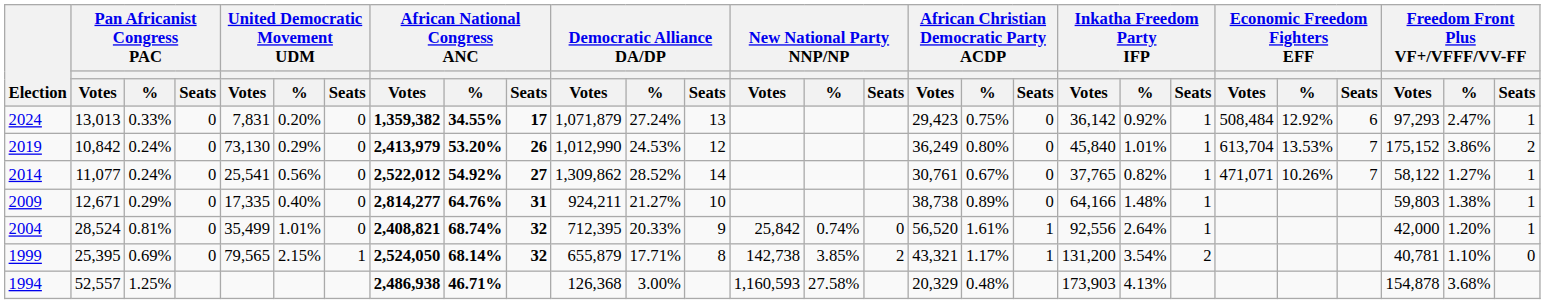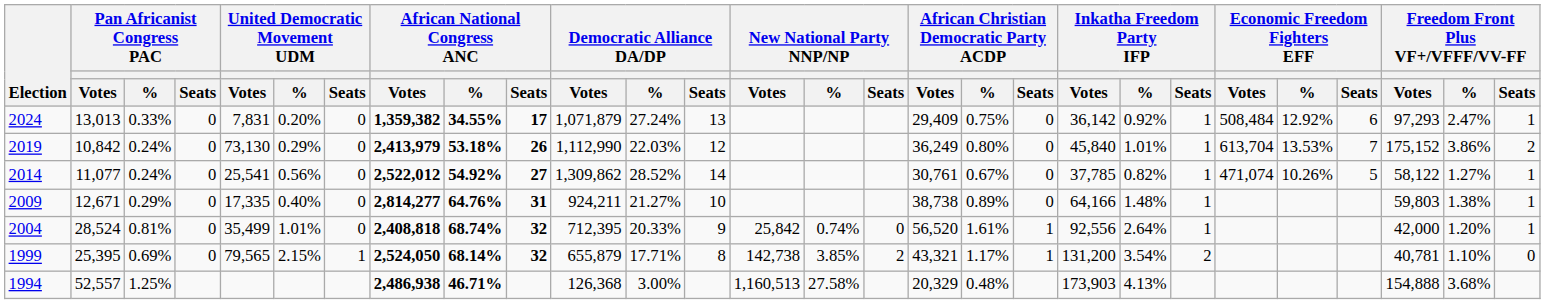(935, 119) 29,423 -> (935, 119) 29,409
(475, 147) 53.20% -> (475, 147) 53.18%
(588, 147) 1,012,990 -> (589, 147) 1,112,990
(655, 147) 24.53% -> (655, 147) 22.03%
(1093, 174) 37,765 -> (1093, 174) 37,785
(1247, 174) 471,071 -> (1247, 174) 471,074
(1373, 174) 7 -> (1373, 174) 5
(407, 229) 2,408,821 -> (407, 229) 2,408,818
(767, 284) 1,160,593 -> (767, 284) 1,160,513
(1413, 284) 154,878 -> (1413, 284) 154,888
